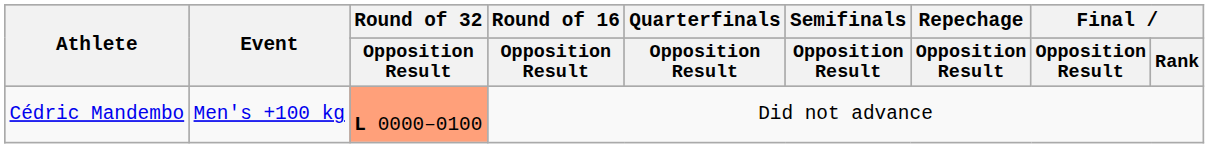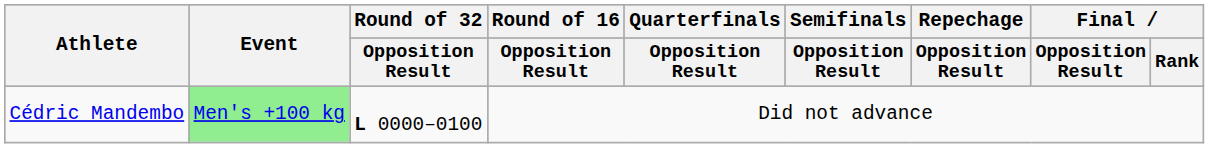(269, 114) no background -> (269, 114) lightgreen background
(418, 126) lightsalmon background -> (418, 126) no background
